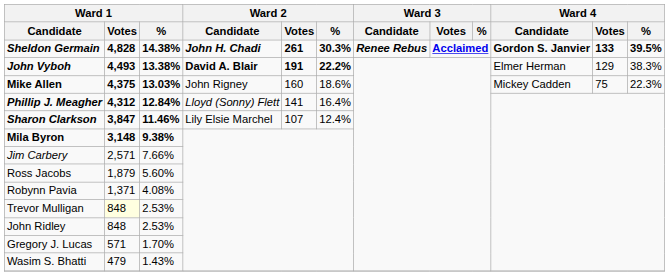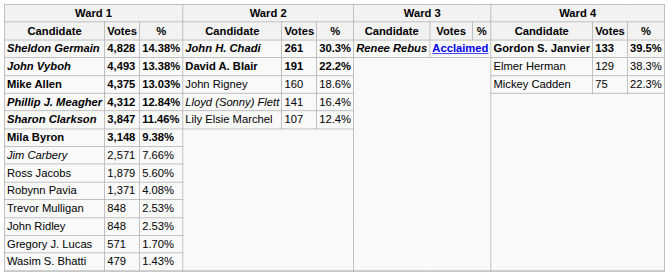(117, 208) lightyellow background -> (117, 208) no background
